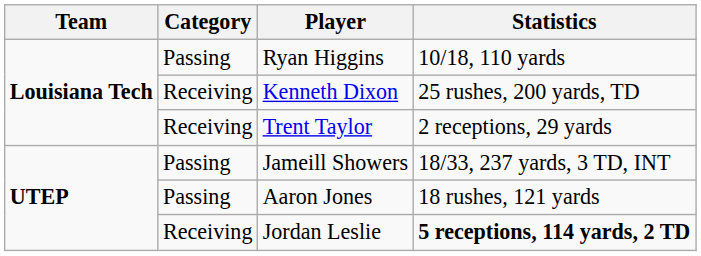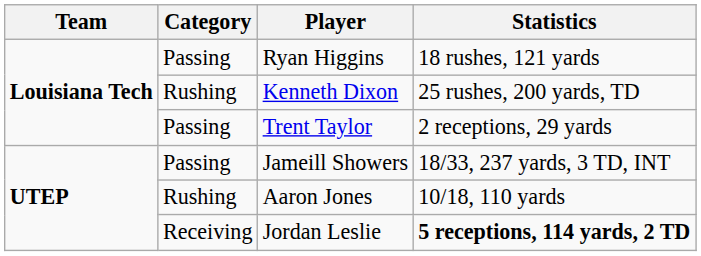(492, 57) 10/18, 110 yards -> (509, 57) 18 rushes, 121 yards
(208, 92) Receiving -> (200, 92) Rushing
(208, 127) Receiving -> (197, 127) Passing
(197, 197) Passing -> (200, 197) Rushing
(509, 197) 18 rushes, 121 yards -> (492, 197) 10/18, 110 yards
